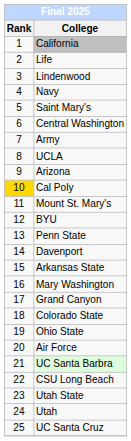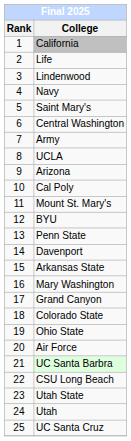(19, 188) gold background -> (19, 188) no background
